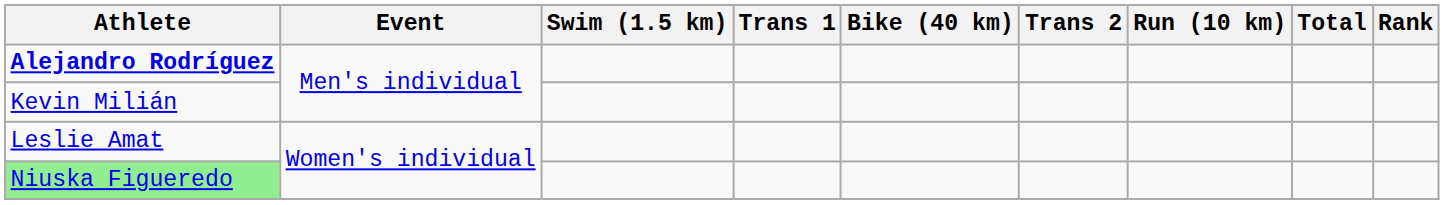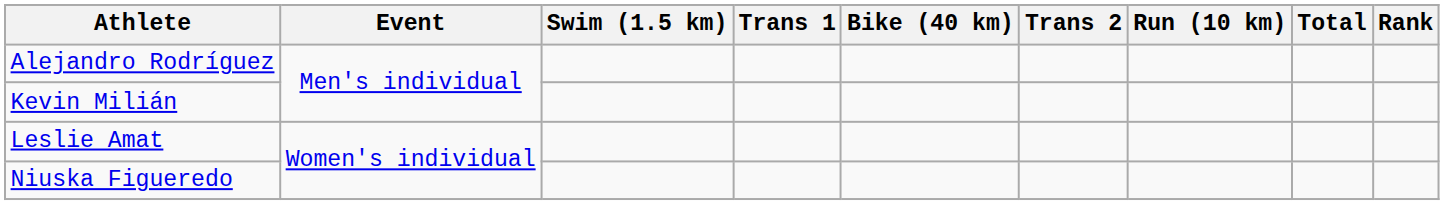(143, 63) bold -> (143, 63) normal
(122, 180) lightgreen background -> (122, 180) no background
